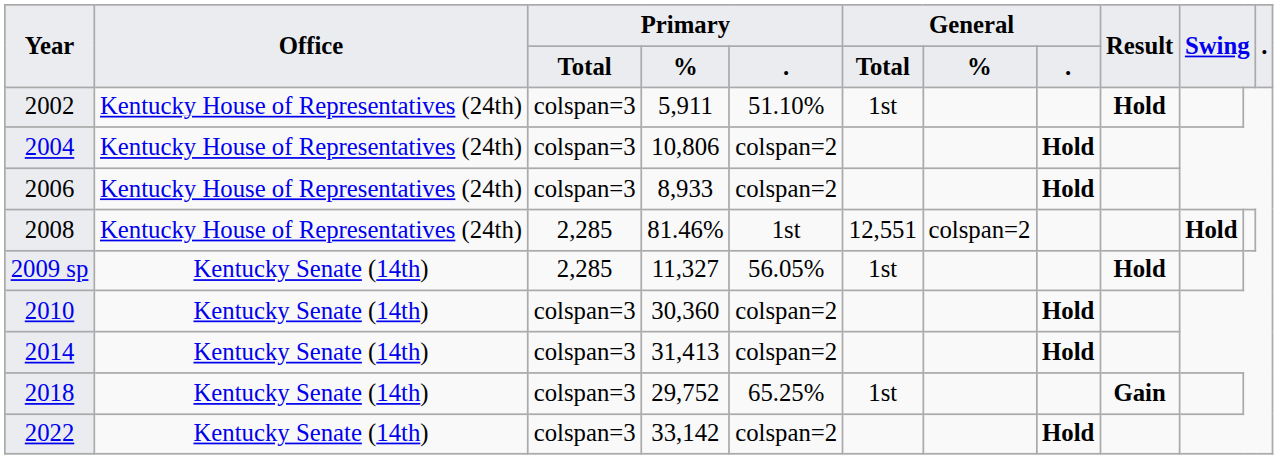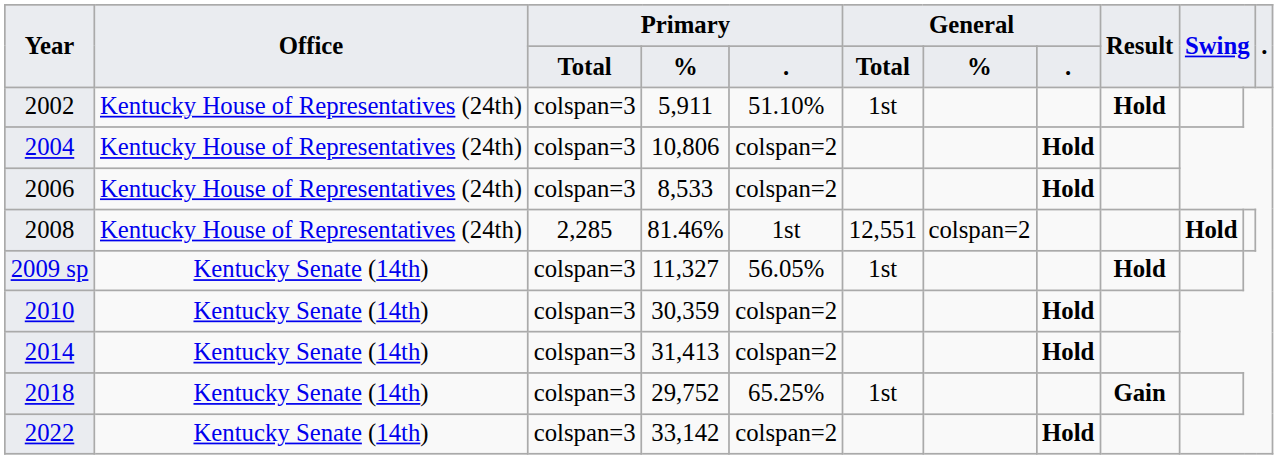(685, 188) 8,933 -> (685, 188) 8,533
(585, 270) 2,285 -> (585, 270) colspan=3
(685, 311) 30,360 -> (685, 311) 30,359
